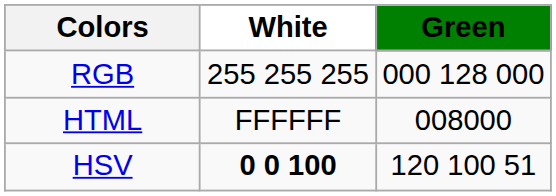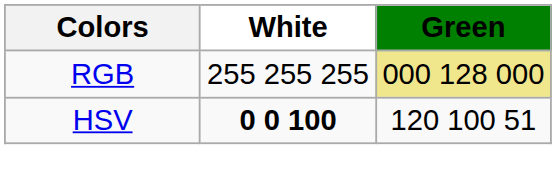(463, 73) no background -> (463, 73) khaki background
- row: (103, 119)
